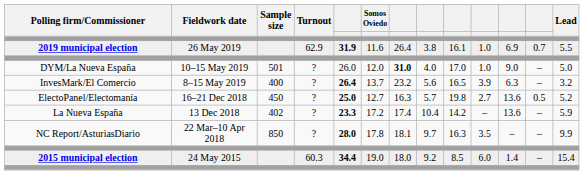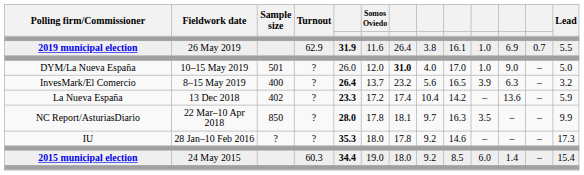- row: (88, 98)
+ row: (88, 138)
